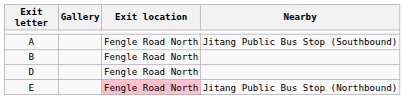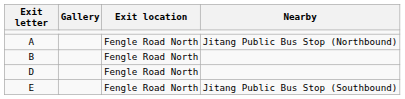(300, 42) Jitang Public Bus Stop (Southbound) -> (300, 42) Jitang Public Bus Stop (Northbound)
(151, 87) pink background -> (151, 87) no background
(300, 87) Jitang Public Bus Stop (Northbound) -> (300, 87) Jitang Public Bus Stop (Southbound)
